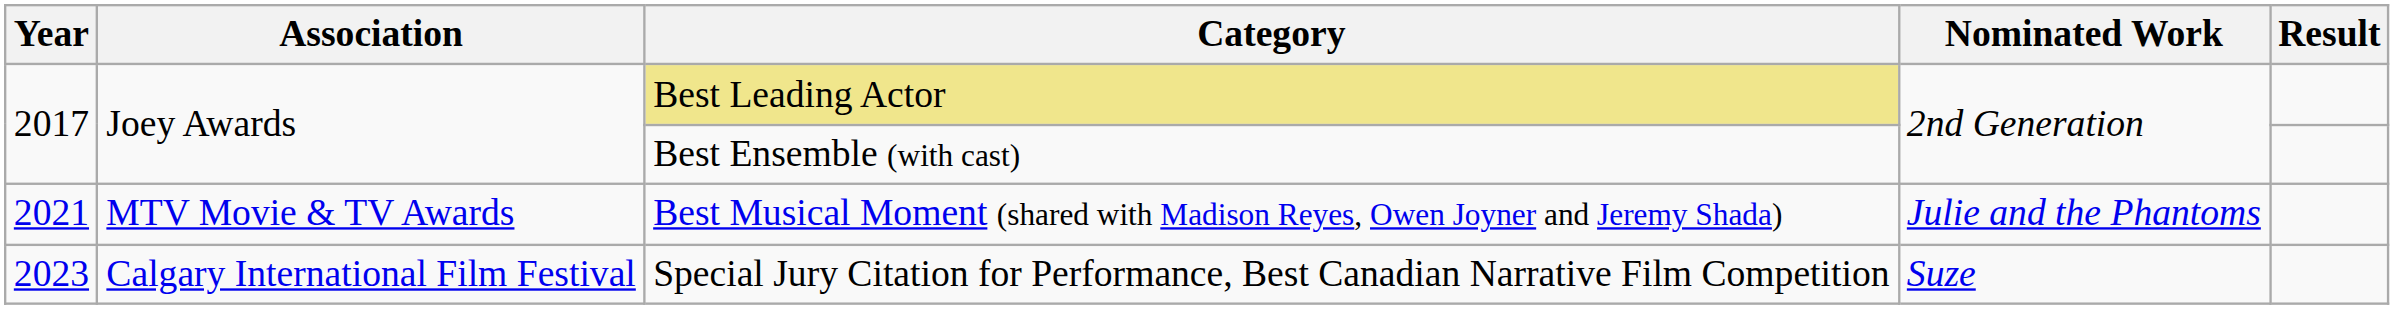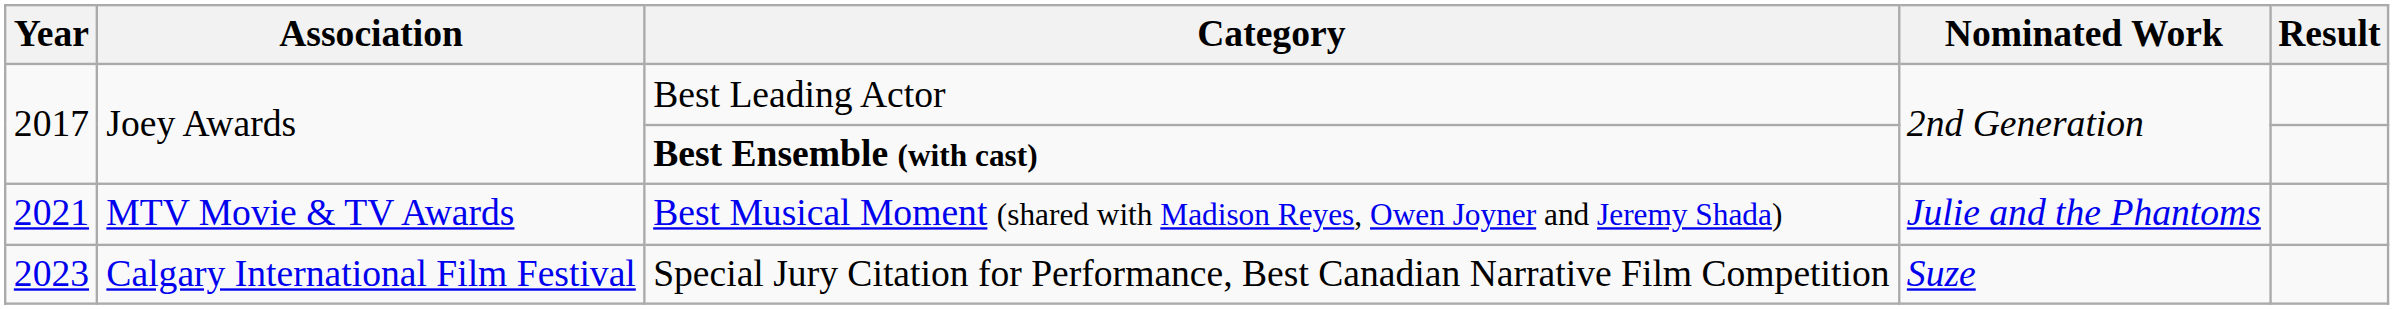(799, 93) khaki background -> (799, 93) no background
(837, 153) normal -> (845, 153) bold
